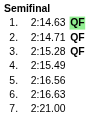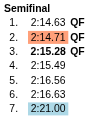(77, 23) lightgreen background -> (77, 23) no background
(48, 37) no background -> (48, 37) lightsalmon background
(48, 51) normal -> (48, 51) bold
(48, 109) no background -> (48, 109) lightblue background
